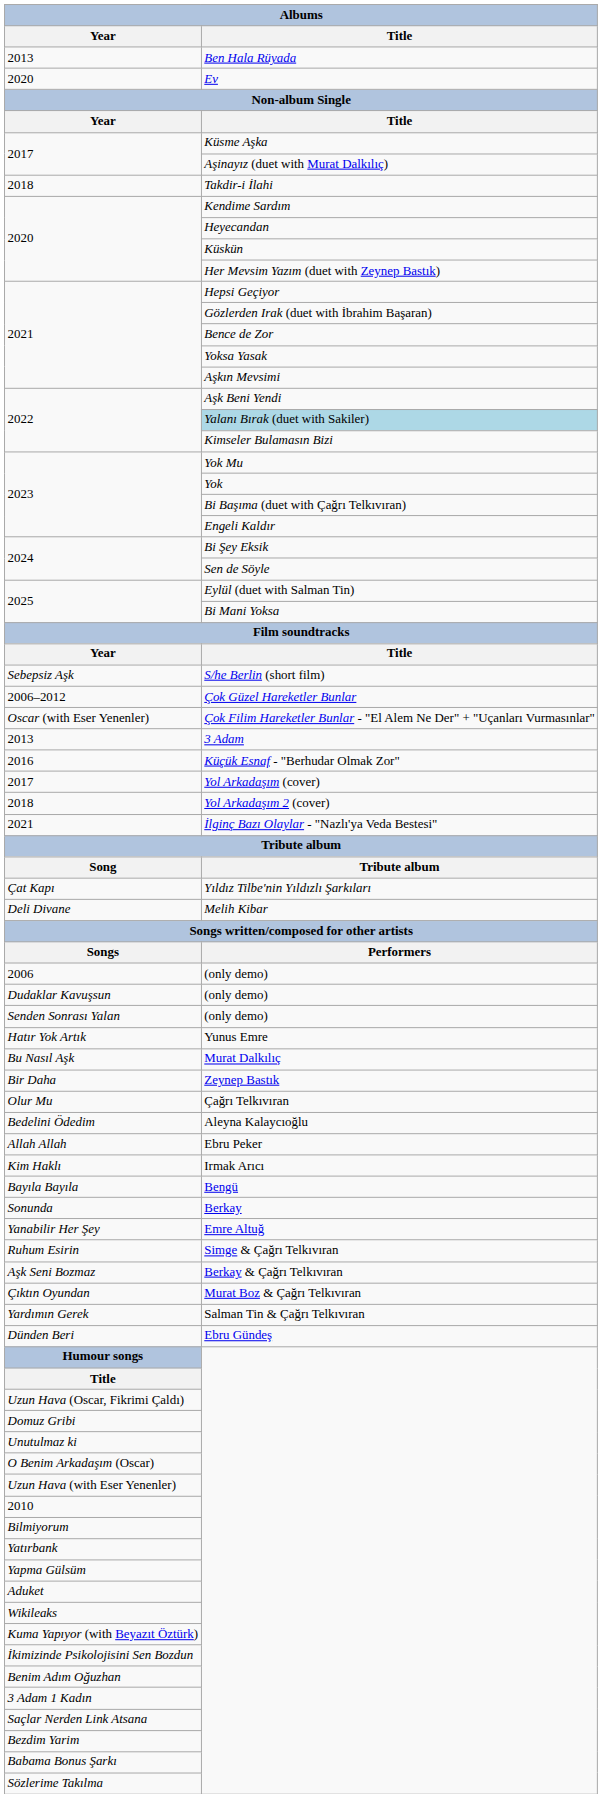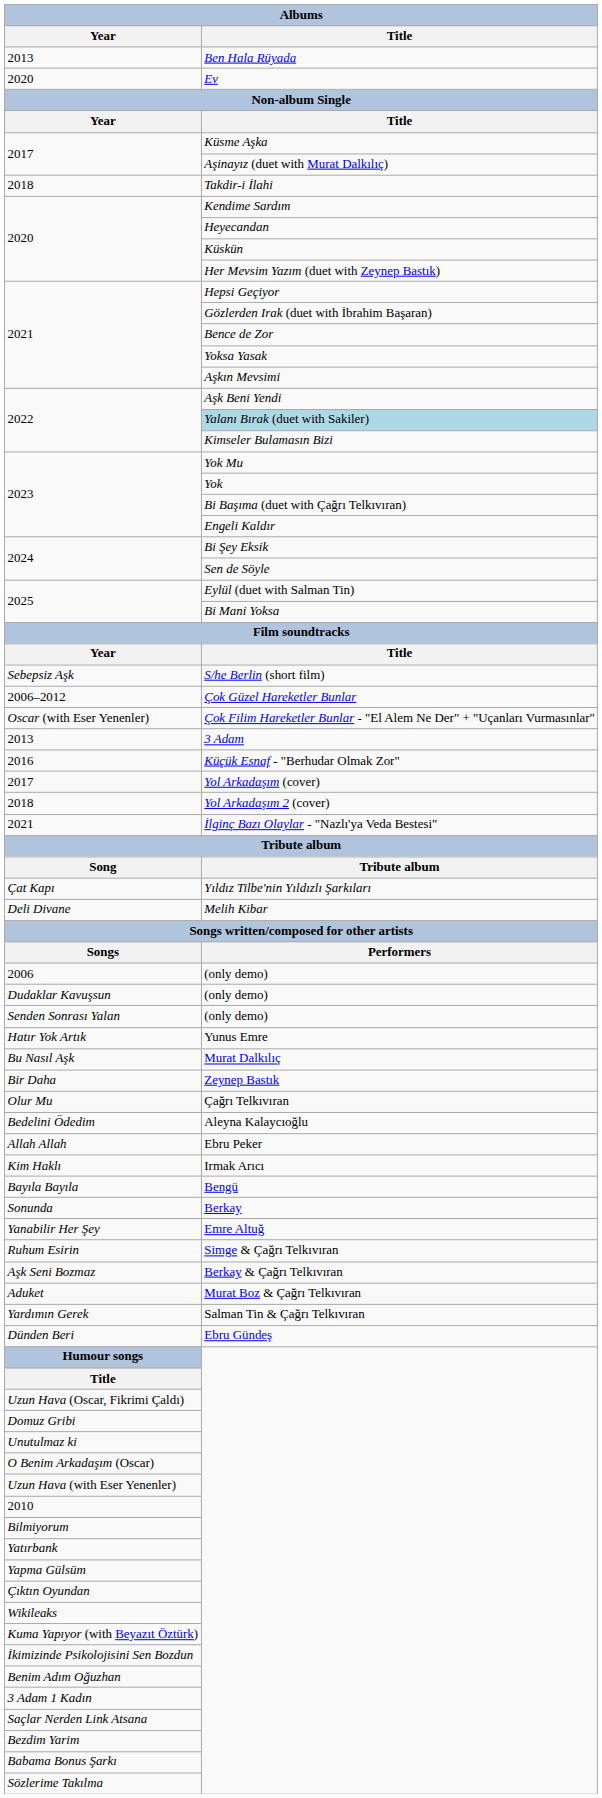(49, 1293) Çıktın Oyundan -> (26, 1293) Aduket
(26, 1591) Aduket -> (49, 1591) Çıktın Oyundan
